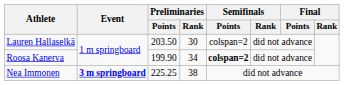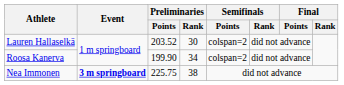(164, 42) 203.50 -> (164, 42) 203.52
(228, 58) bold -> (228, 58) normal
(164, 73) 225.25 -> (164, 73) 225.75
